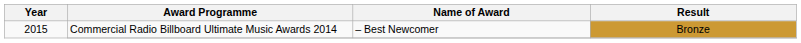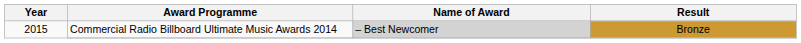(397, 29) no background -> (397, 29) lightgrey background
